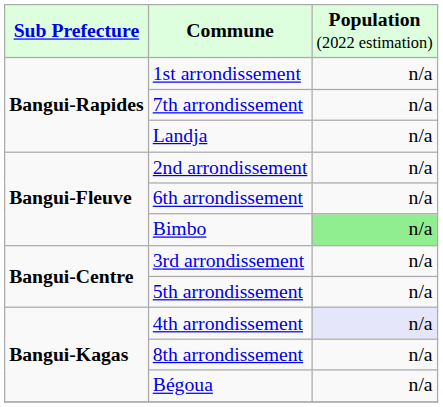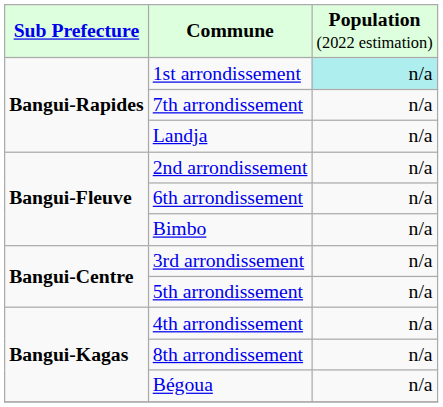(421, 73) no background -> (421, 73) paleturquoise background
(421, 229) lightgreen background -> (421, 229) no background
(421, 323) lavender background -> (421, 323) no background
